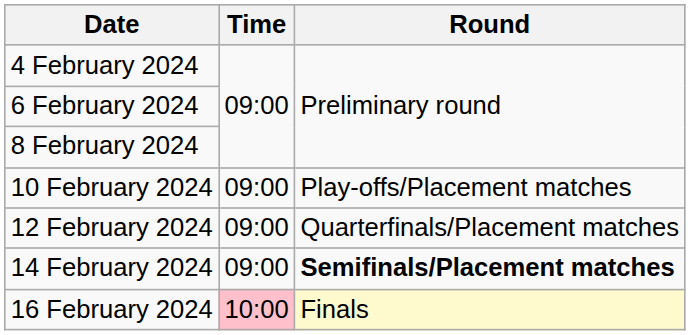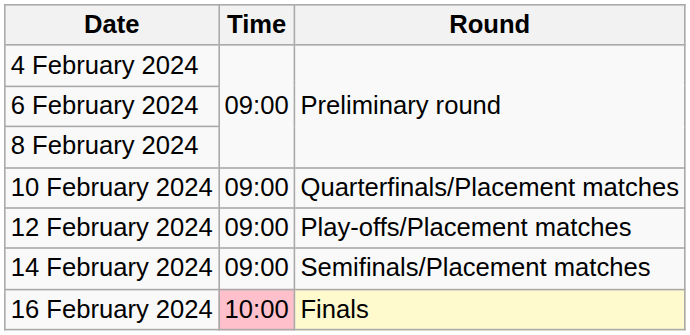(466, 187) Play-offs/Placement matches -> (490, 187) Quarterfinals/Placement matches
(490, 227) Quarterfinals/Placement matches -> (466, 227) Play-offs/Placement matches
(488, 268) bold -> (475, 268) normal
